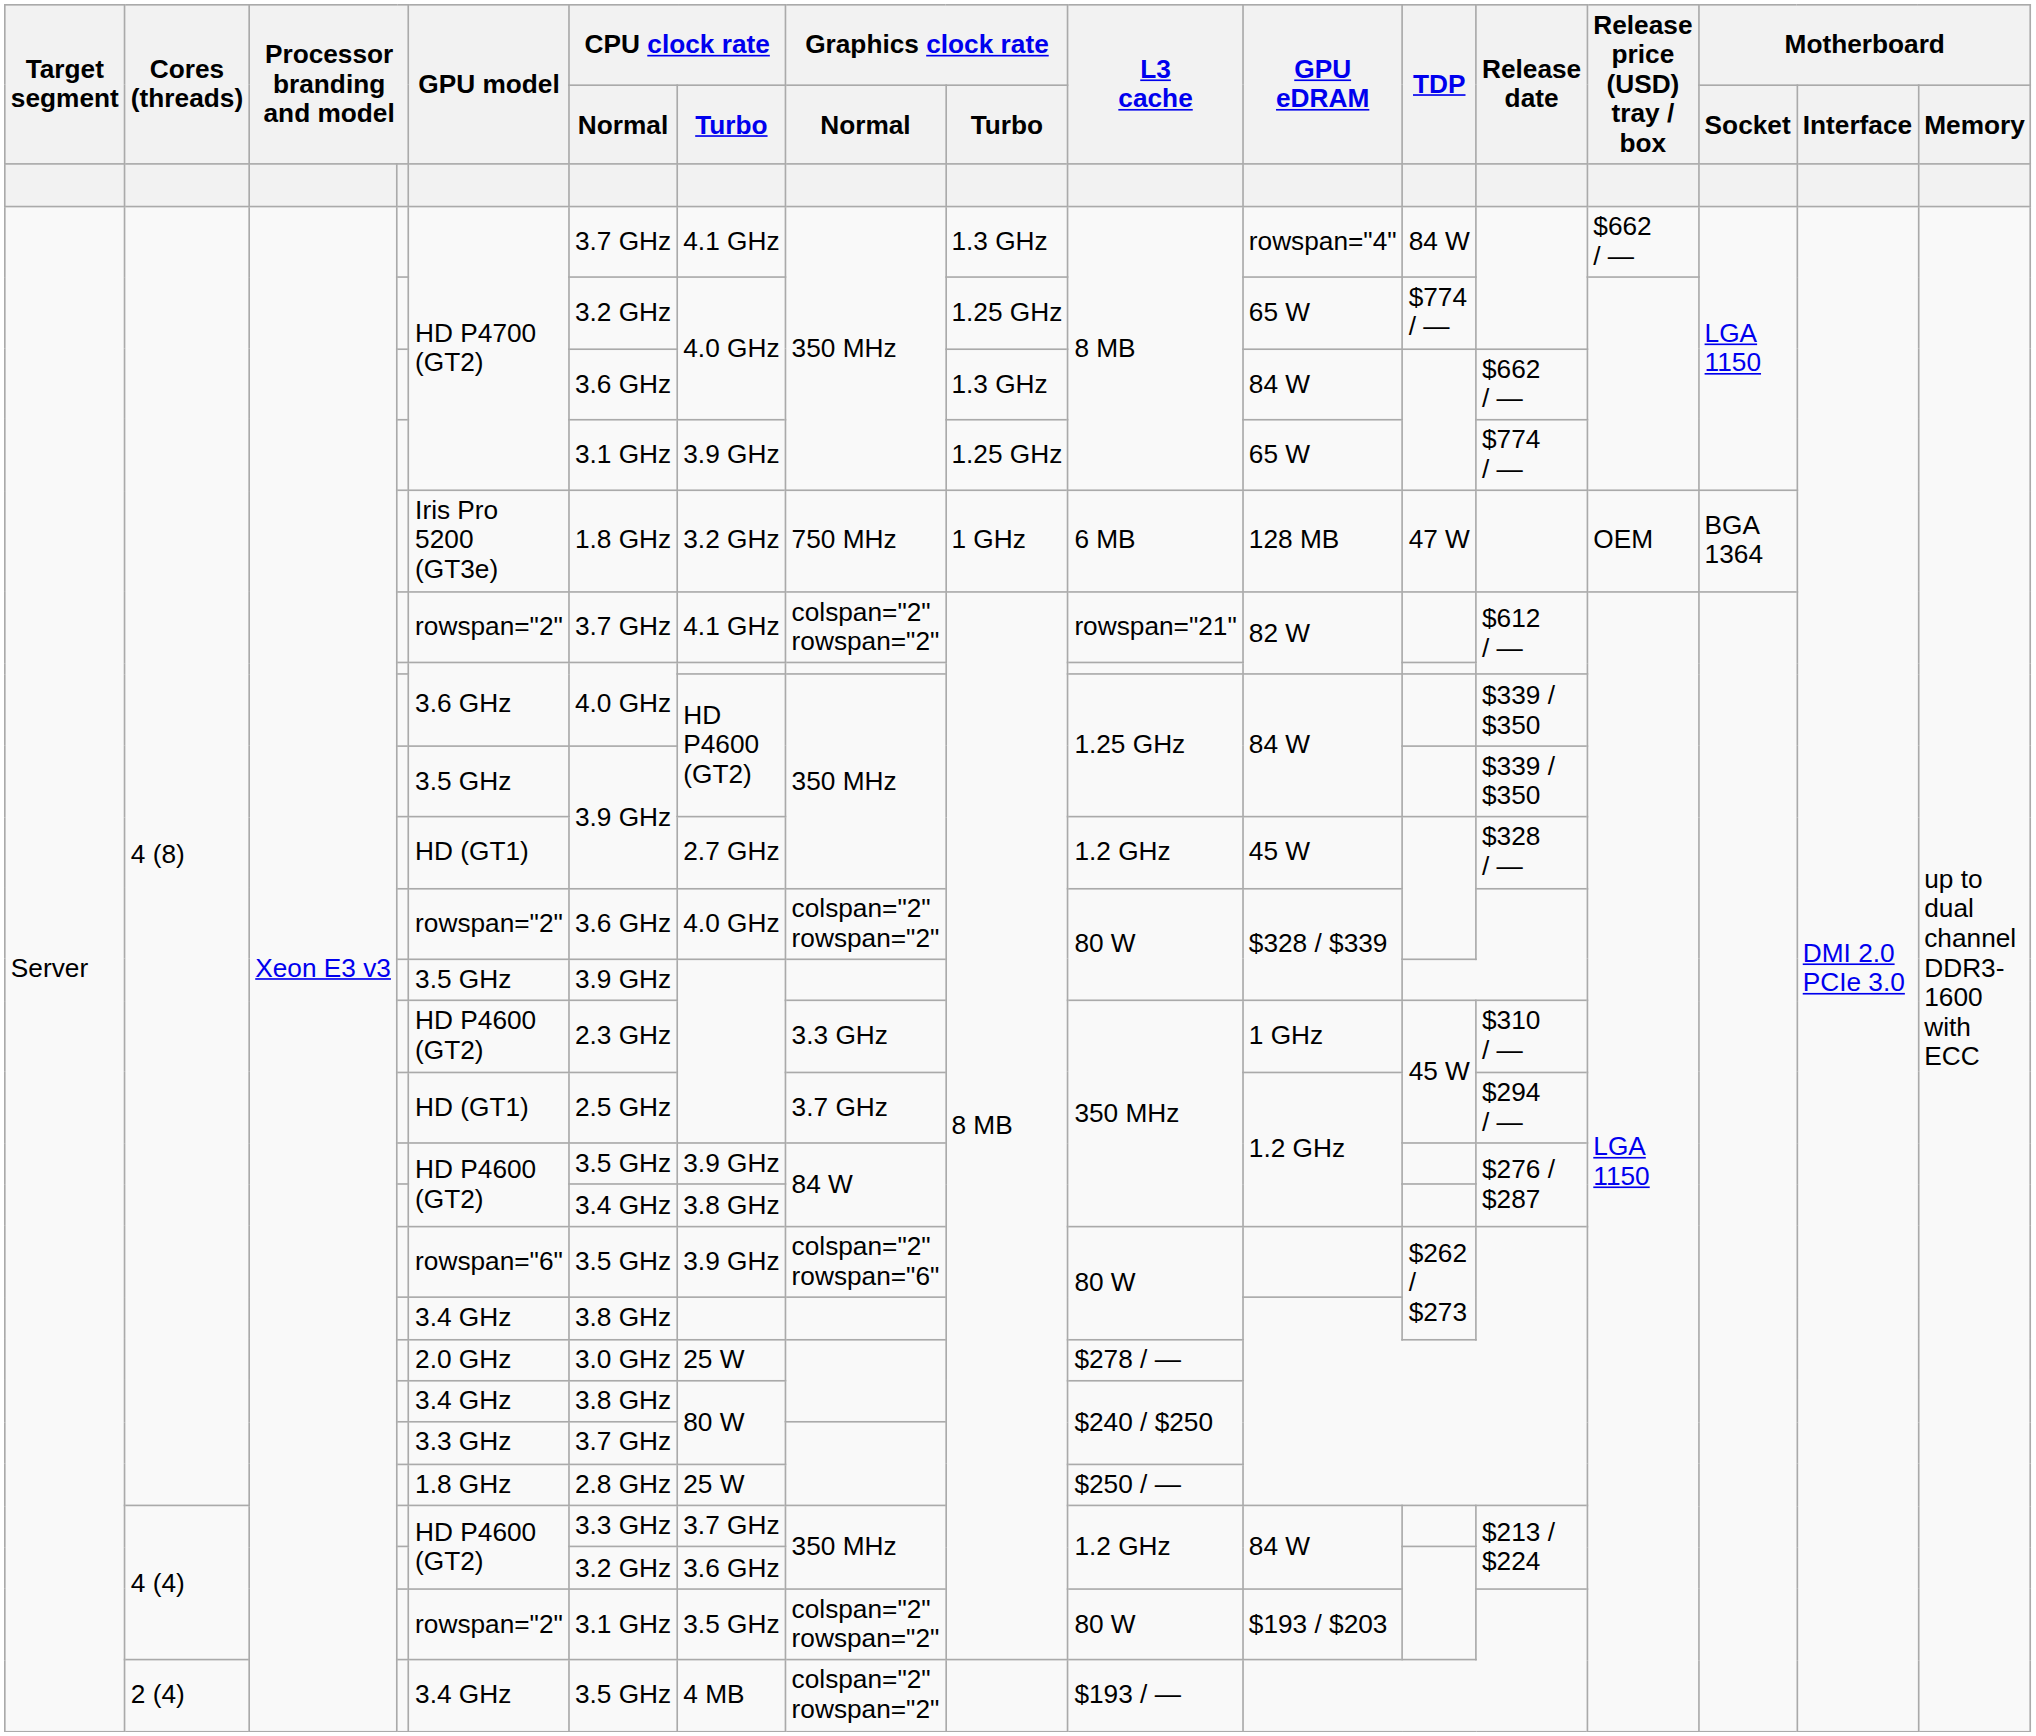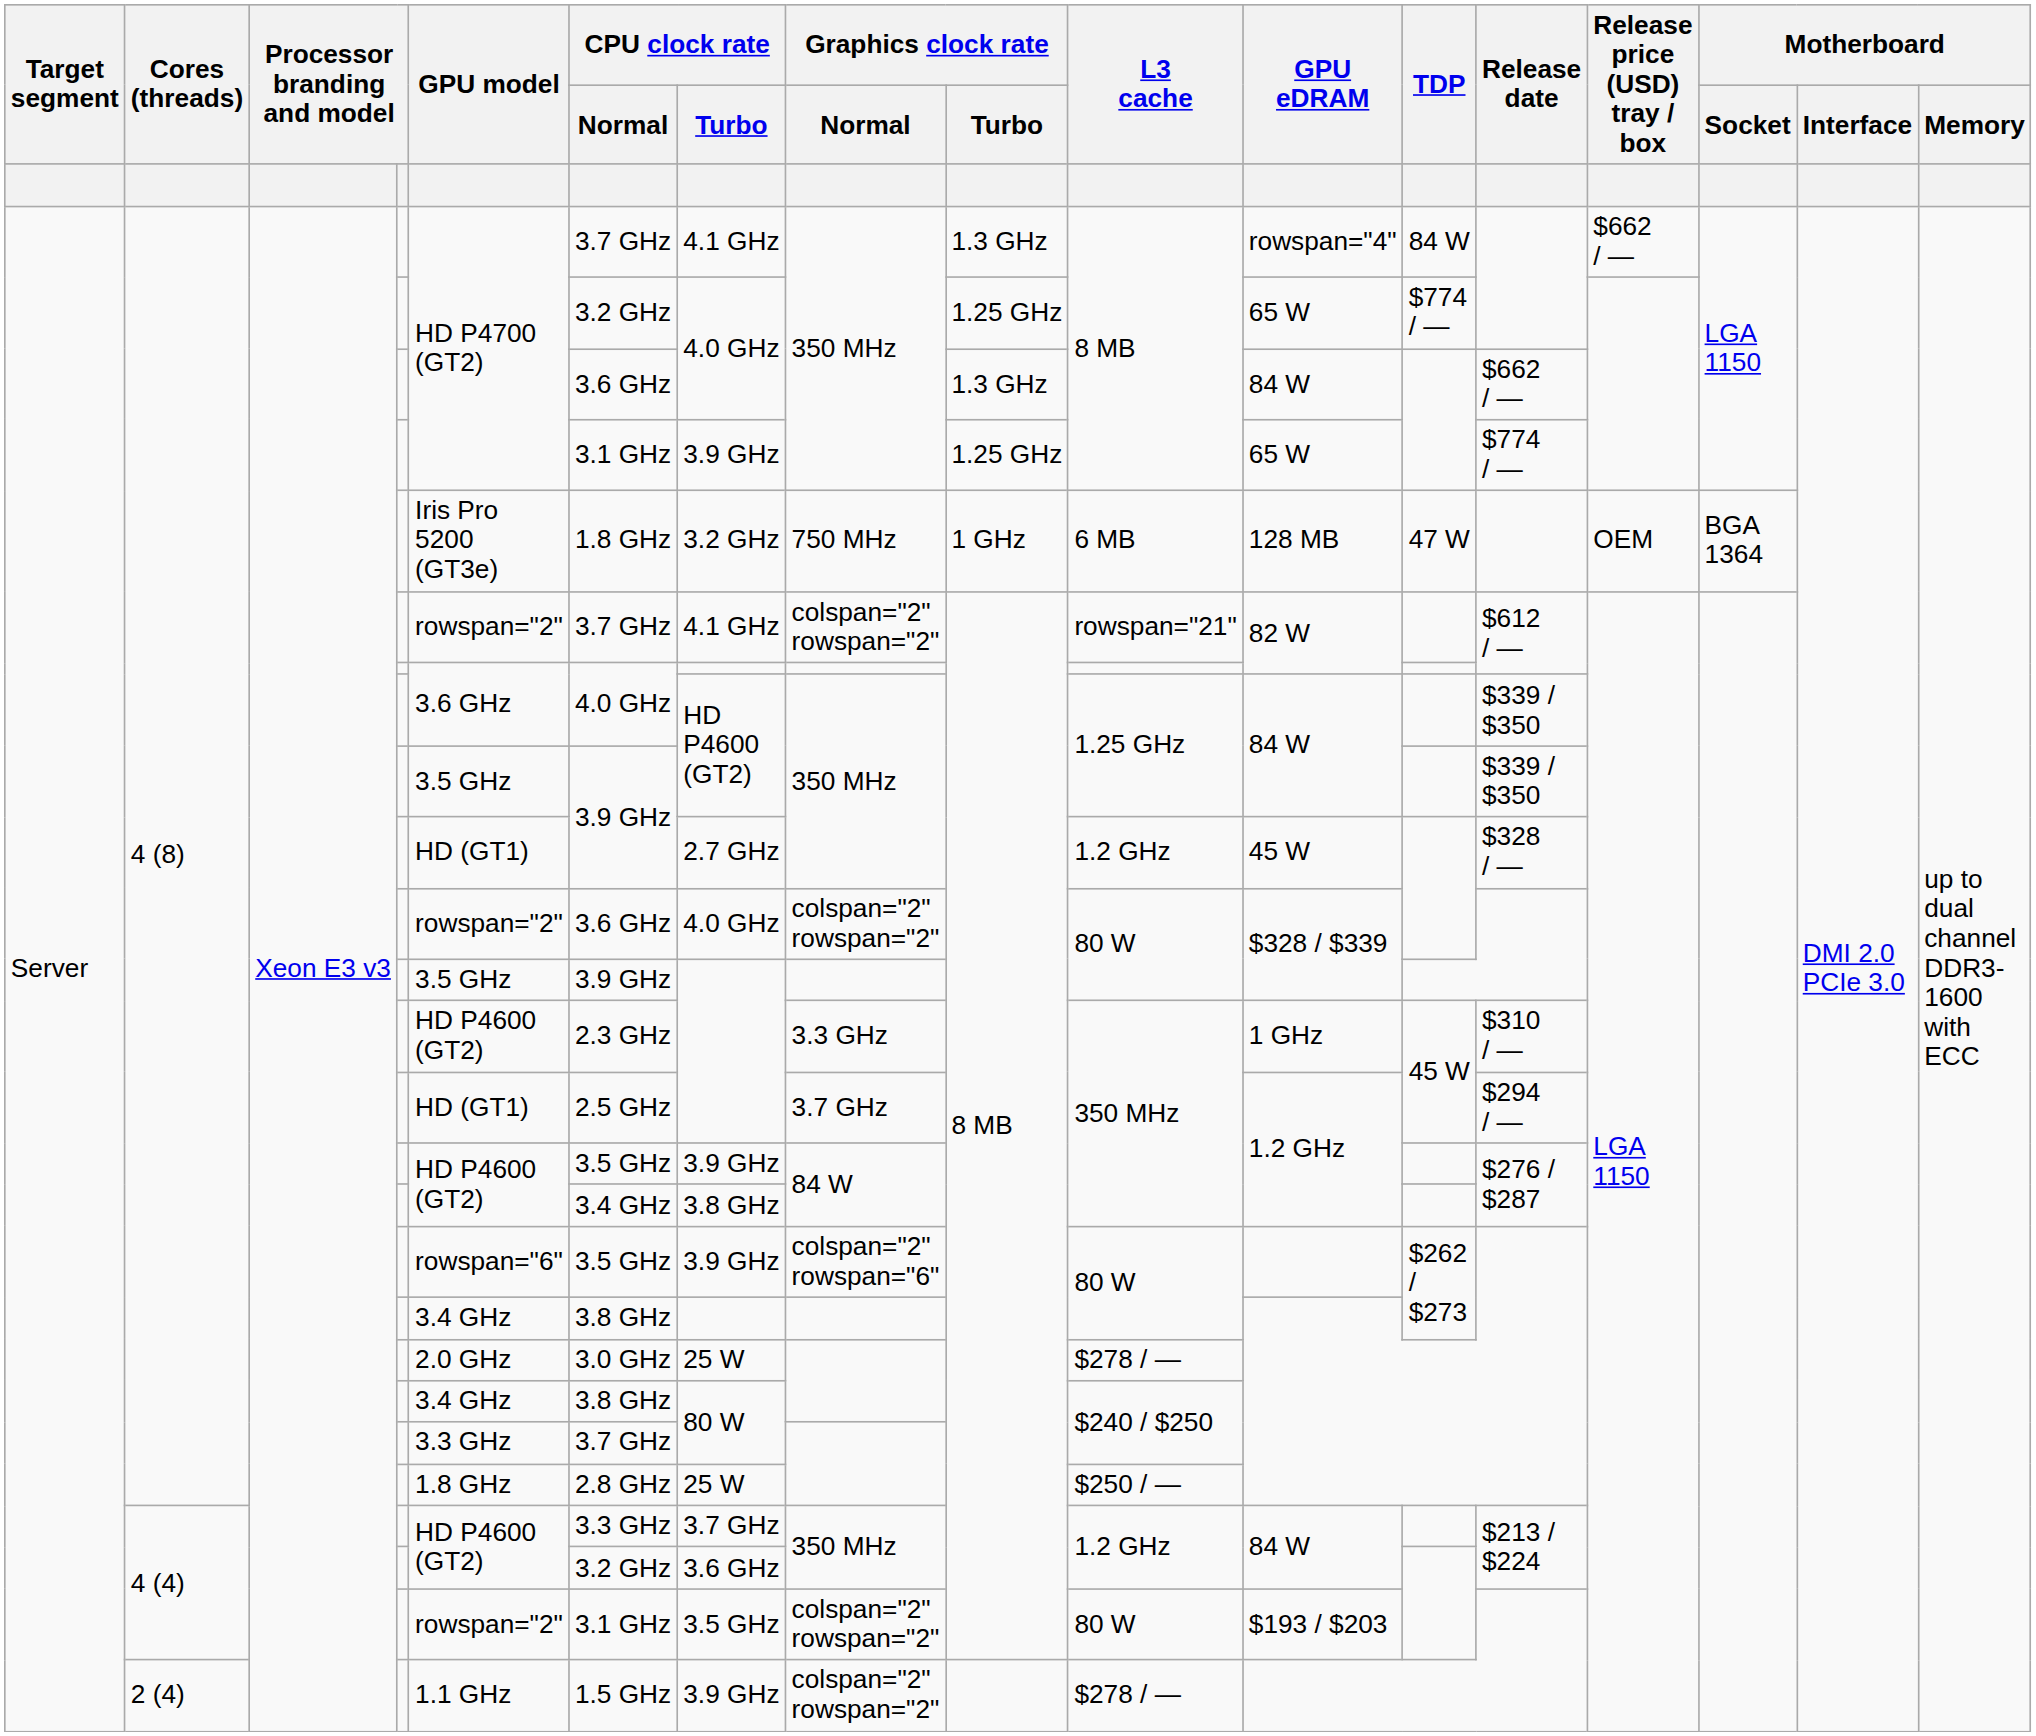(463, 1695) 3.4 GHz -> (463, 1695) 1.1 GHz
(623, 1695) 3.5 GHz -> (623, 1695) 1.5 GHz
(714, 1695) 4 MB -> (731, 1695) 3.9 GHz
(1128, 1695) $193 / — -> (1128, 1695) $278 / —
